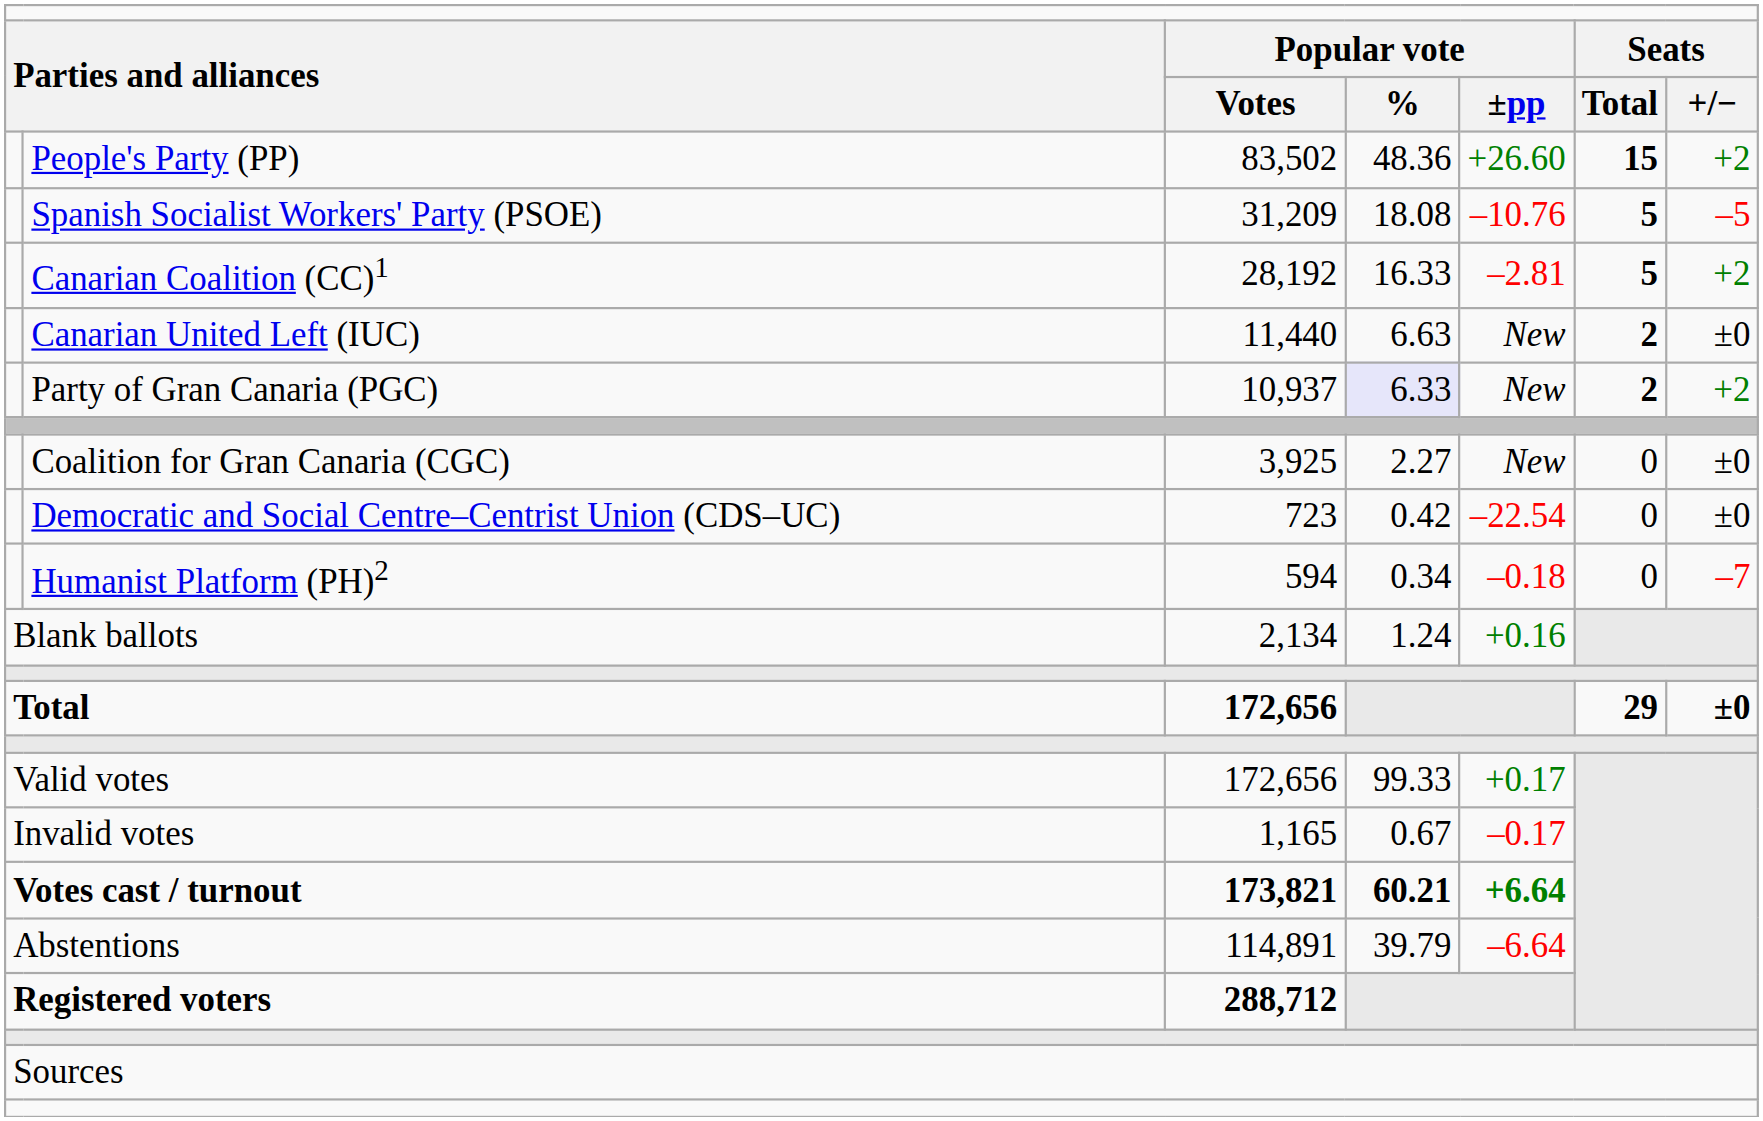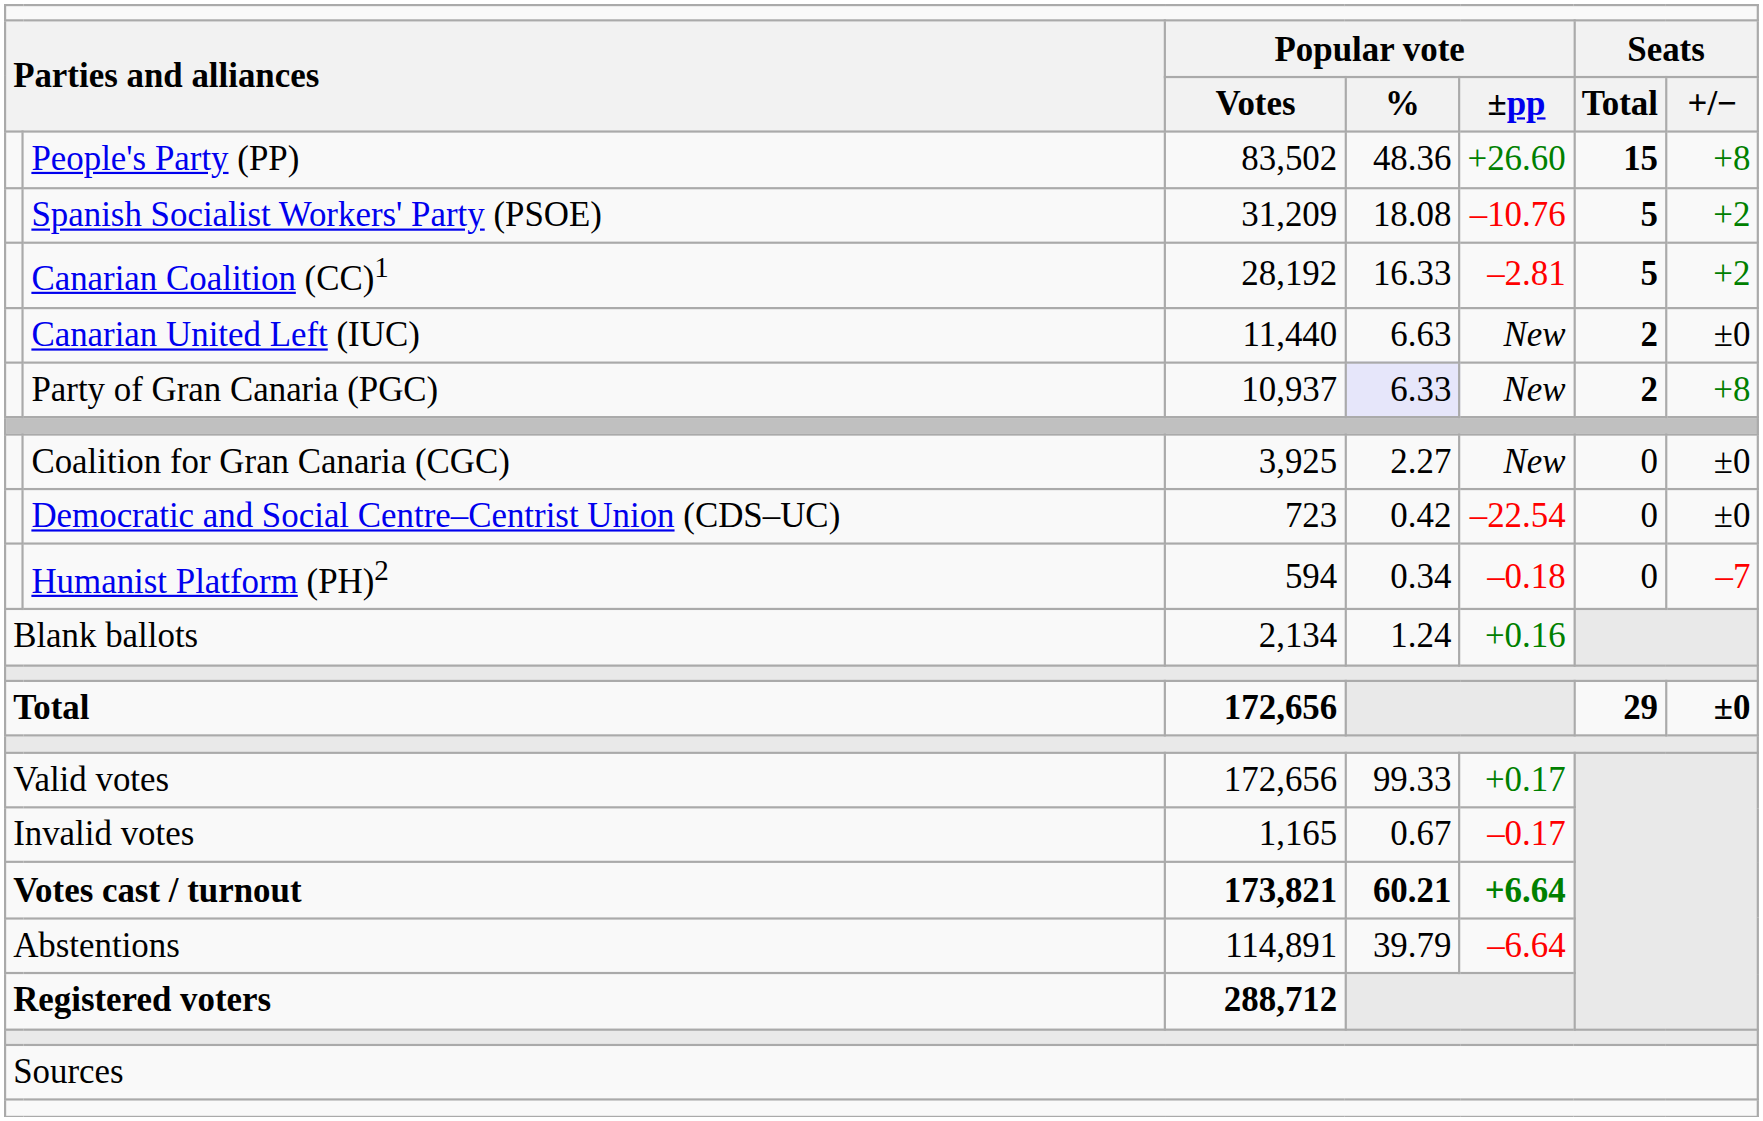(1732, 158) +2 -> (1732, 158) +8
(1733, 214) –5 -> (1732, 214) +2
(1732, 389) +2 -> (1732, 389) +8
